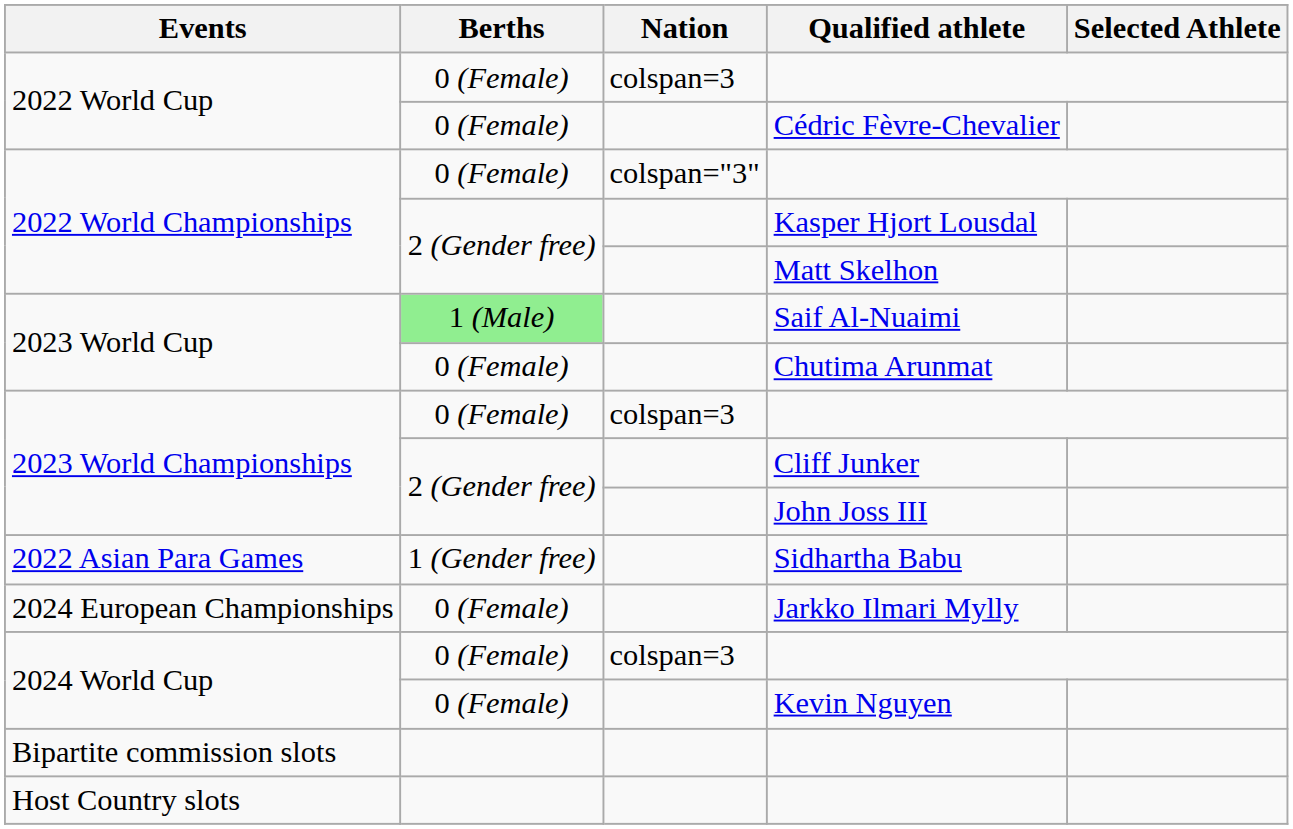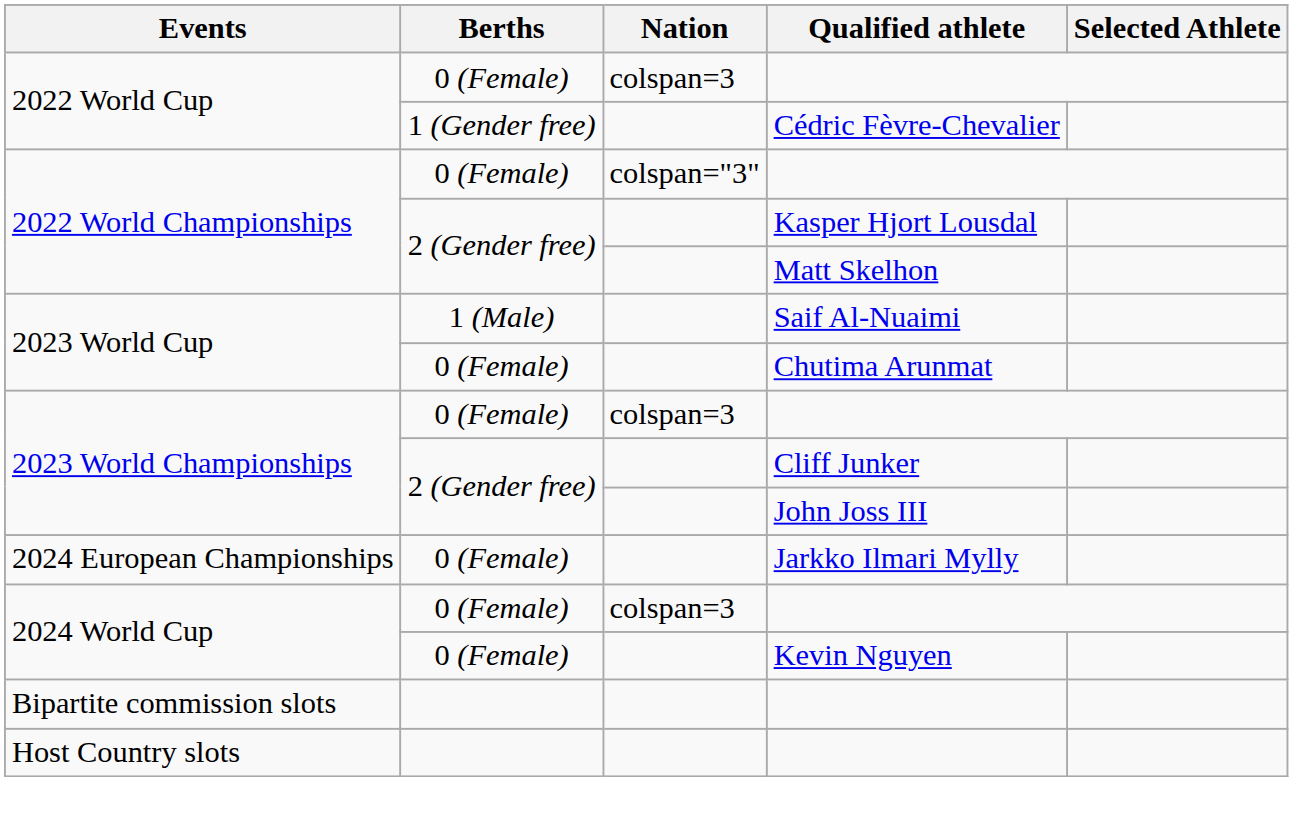(502, 125) 0 (Female) -> (502, 125) 1 (Gender free)
(502, 317) lightgreen background -> (502, 317) no background
- row: (158, 558)
